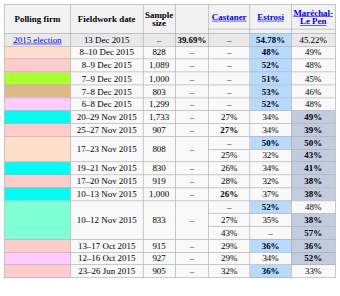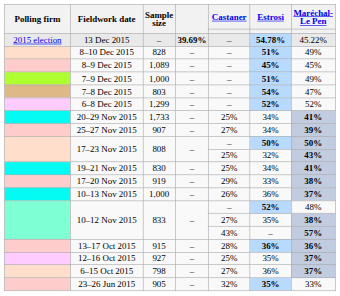(271, 53) 48% -> (271, 53) 51%
(271, 66) 52% -> (271, 66) 45%
(313, 66) 48% -> (313, 66) 45%
(313, 79) 45% -> (313, 79) 49%
(271, 92) 53% -> (271, 92) 54%
(313, 92) 46% -> (313, 92) 47%
(313, 104) 48% -> (313, 104) 52%
(229, 117) 27% -> (229, 117) 25%
(313, 117) 49% -> (313, 117) 41%
(229, 130) bold -> (229, 130) normal
(229, 169) 26% -> (229, 169) 25%
(229, 182) 28% -> (229, 182) 29%
(271, 182) 32% -> (271, 182) 33%
(229, 194) bold -> (229, 194) normal
(271, 194) 37% -> (271, 194) 36%
(313, 194) 38% -> (313, 194) 37%
(229, 246) 29% -> (229, 246) 28%
(229, 259) 29% -> (229, 259) 25%
(271, 259) 34% -> (271, 259) 35%
(313, 259) 52% -> (313, 259) 37%
+ row: (107, 272)
(271, 272) 36% -> (271, 285) 35%
